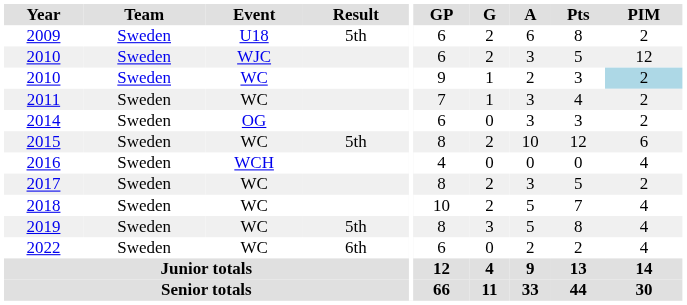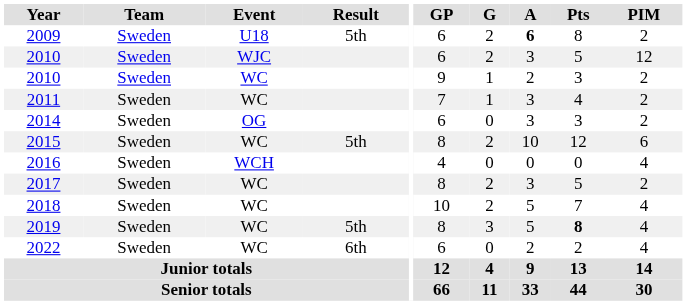(530, 35) normal -> (530, 35) bold
(644, 78) lightblue background -> (644, 78) no background
(578, 226) normal -> (578, 226) bold
